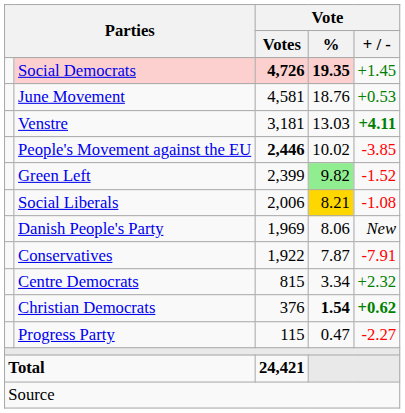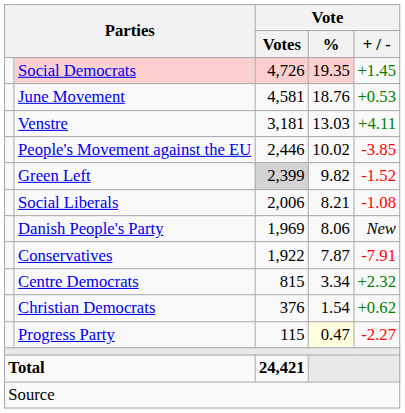(286, 70) bold -> (286, 70) normal
(331, 70) bold -> (331, 70) normal
(377, 123) bold -> (377, 123) normal
(286, 149) bold -> (286, 149) normal
(286, 176) no background -> (286, 176) lightgrey background
(335, 176) lightgreen background -> (335, 176) no background
(335, 202) gold background -> (335, 202) no background
(335, 307) bold -> (335, 307) normal
(377, 307) bold -> (377, 307) normal
(335, 334) no background -> (335, 334) lightyellow background
